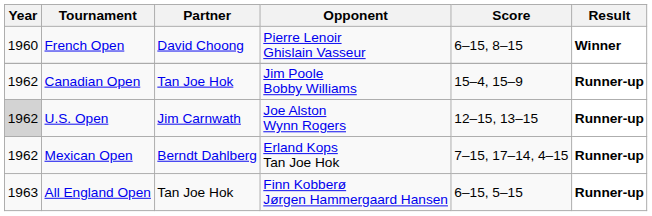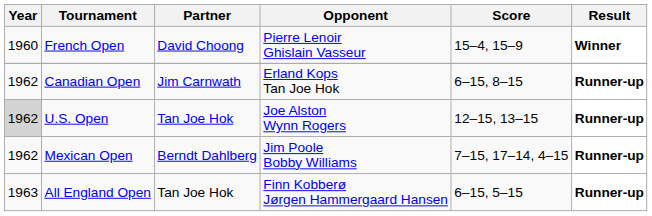(489, 45) 6–15, 8–15 -> (489, 45) 15–4, 15–9
(195, 82) Tan Joe Hok -> (199, 82) Jim Carnwath
(310, 82) Jim Poole Bobby Williams -> (301, 82) Erland Kops Tan Joe Hok
(489, 82) 15–4, 15–9 -> (489, 82) 6–15, 8–15
(199, 119) Jim Carnwath -> (195, 119) Tan Joe Hok
(301, 155) Erland Kops Tan Joe Hok -> (310, 155) Jim Poole Bobby Williams
